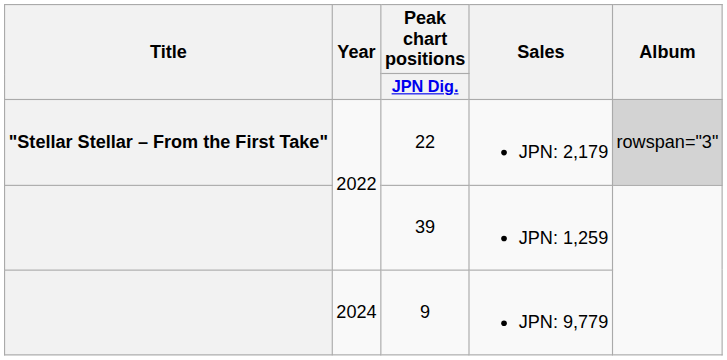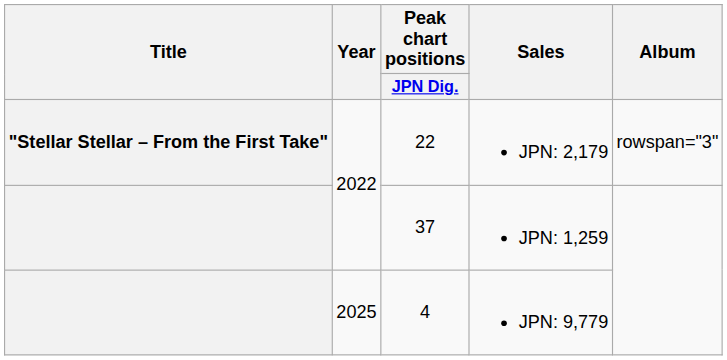(667, 142) lightgrey background -> (667, 142) no background
(425, 227) 39 -> (425, 227) 37
(356, 312) 2024 -> (356, 312) 2025
(425, 312) 9 -> (425, 312) 4
